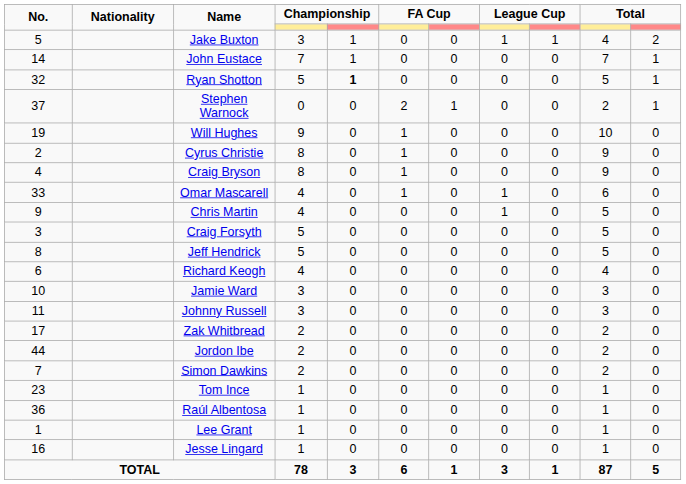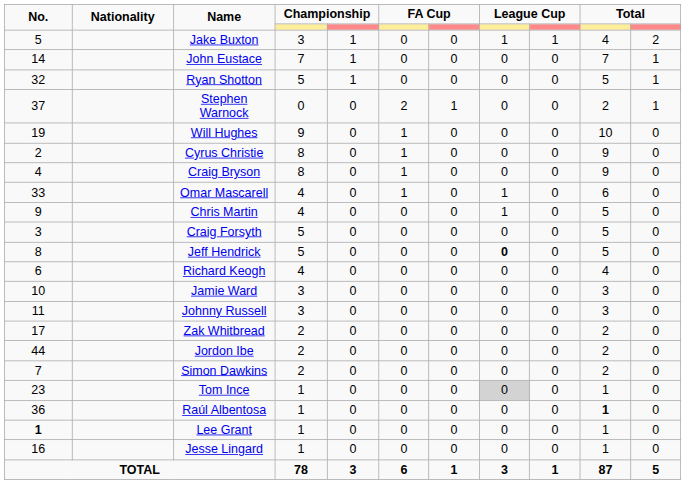(353, 79) bold -> (353, 79) normal
(504, 251) normal -> (504, 251) bold
(504, 390) no background -> (504, 390) lightgrey background
(606, 410) normal -> (606, 410) bold
(38, 430) normal -> (38, 430) bold
